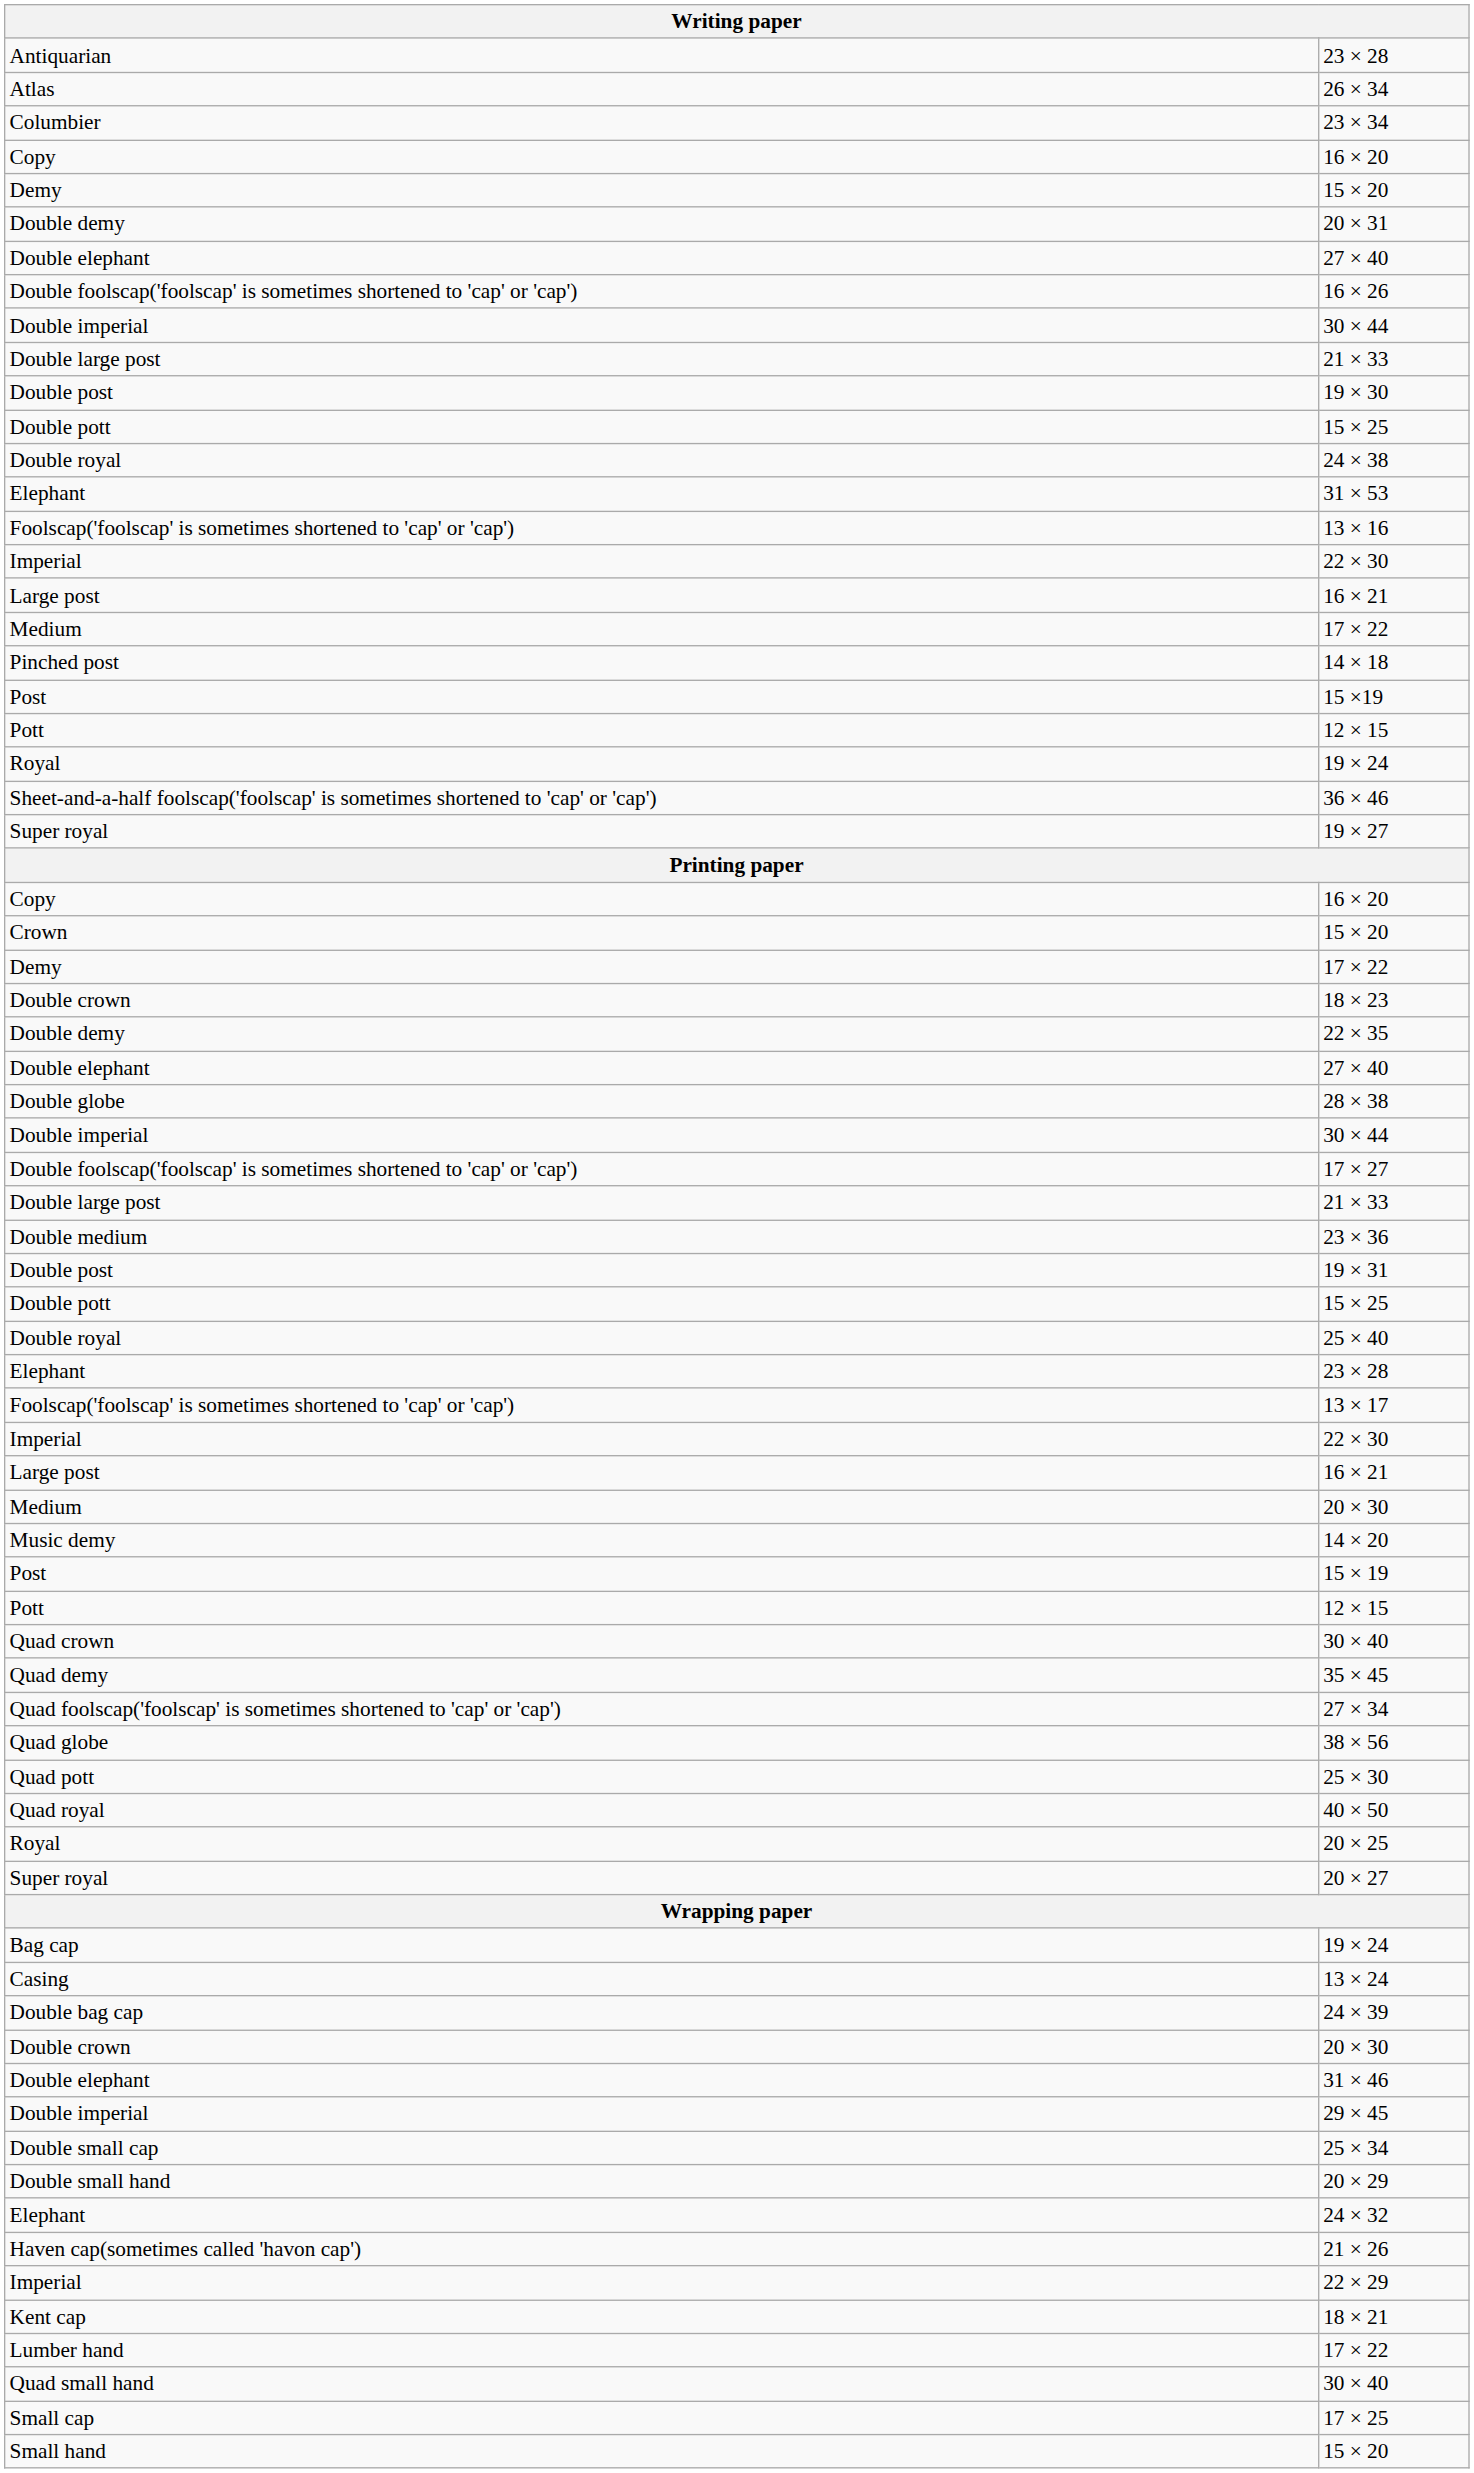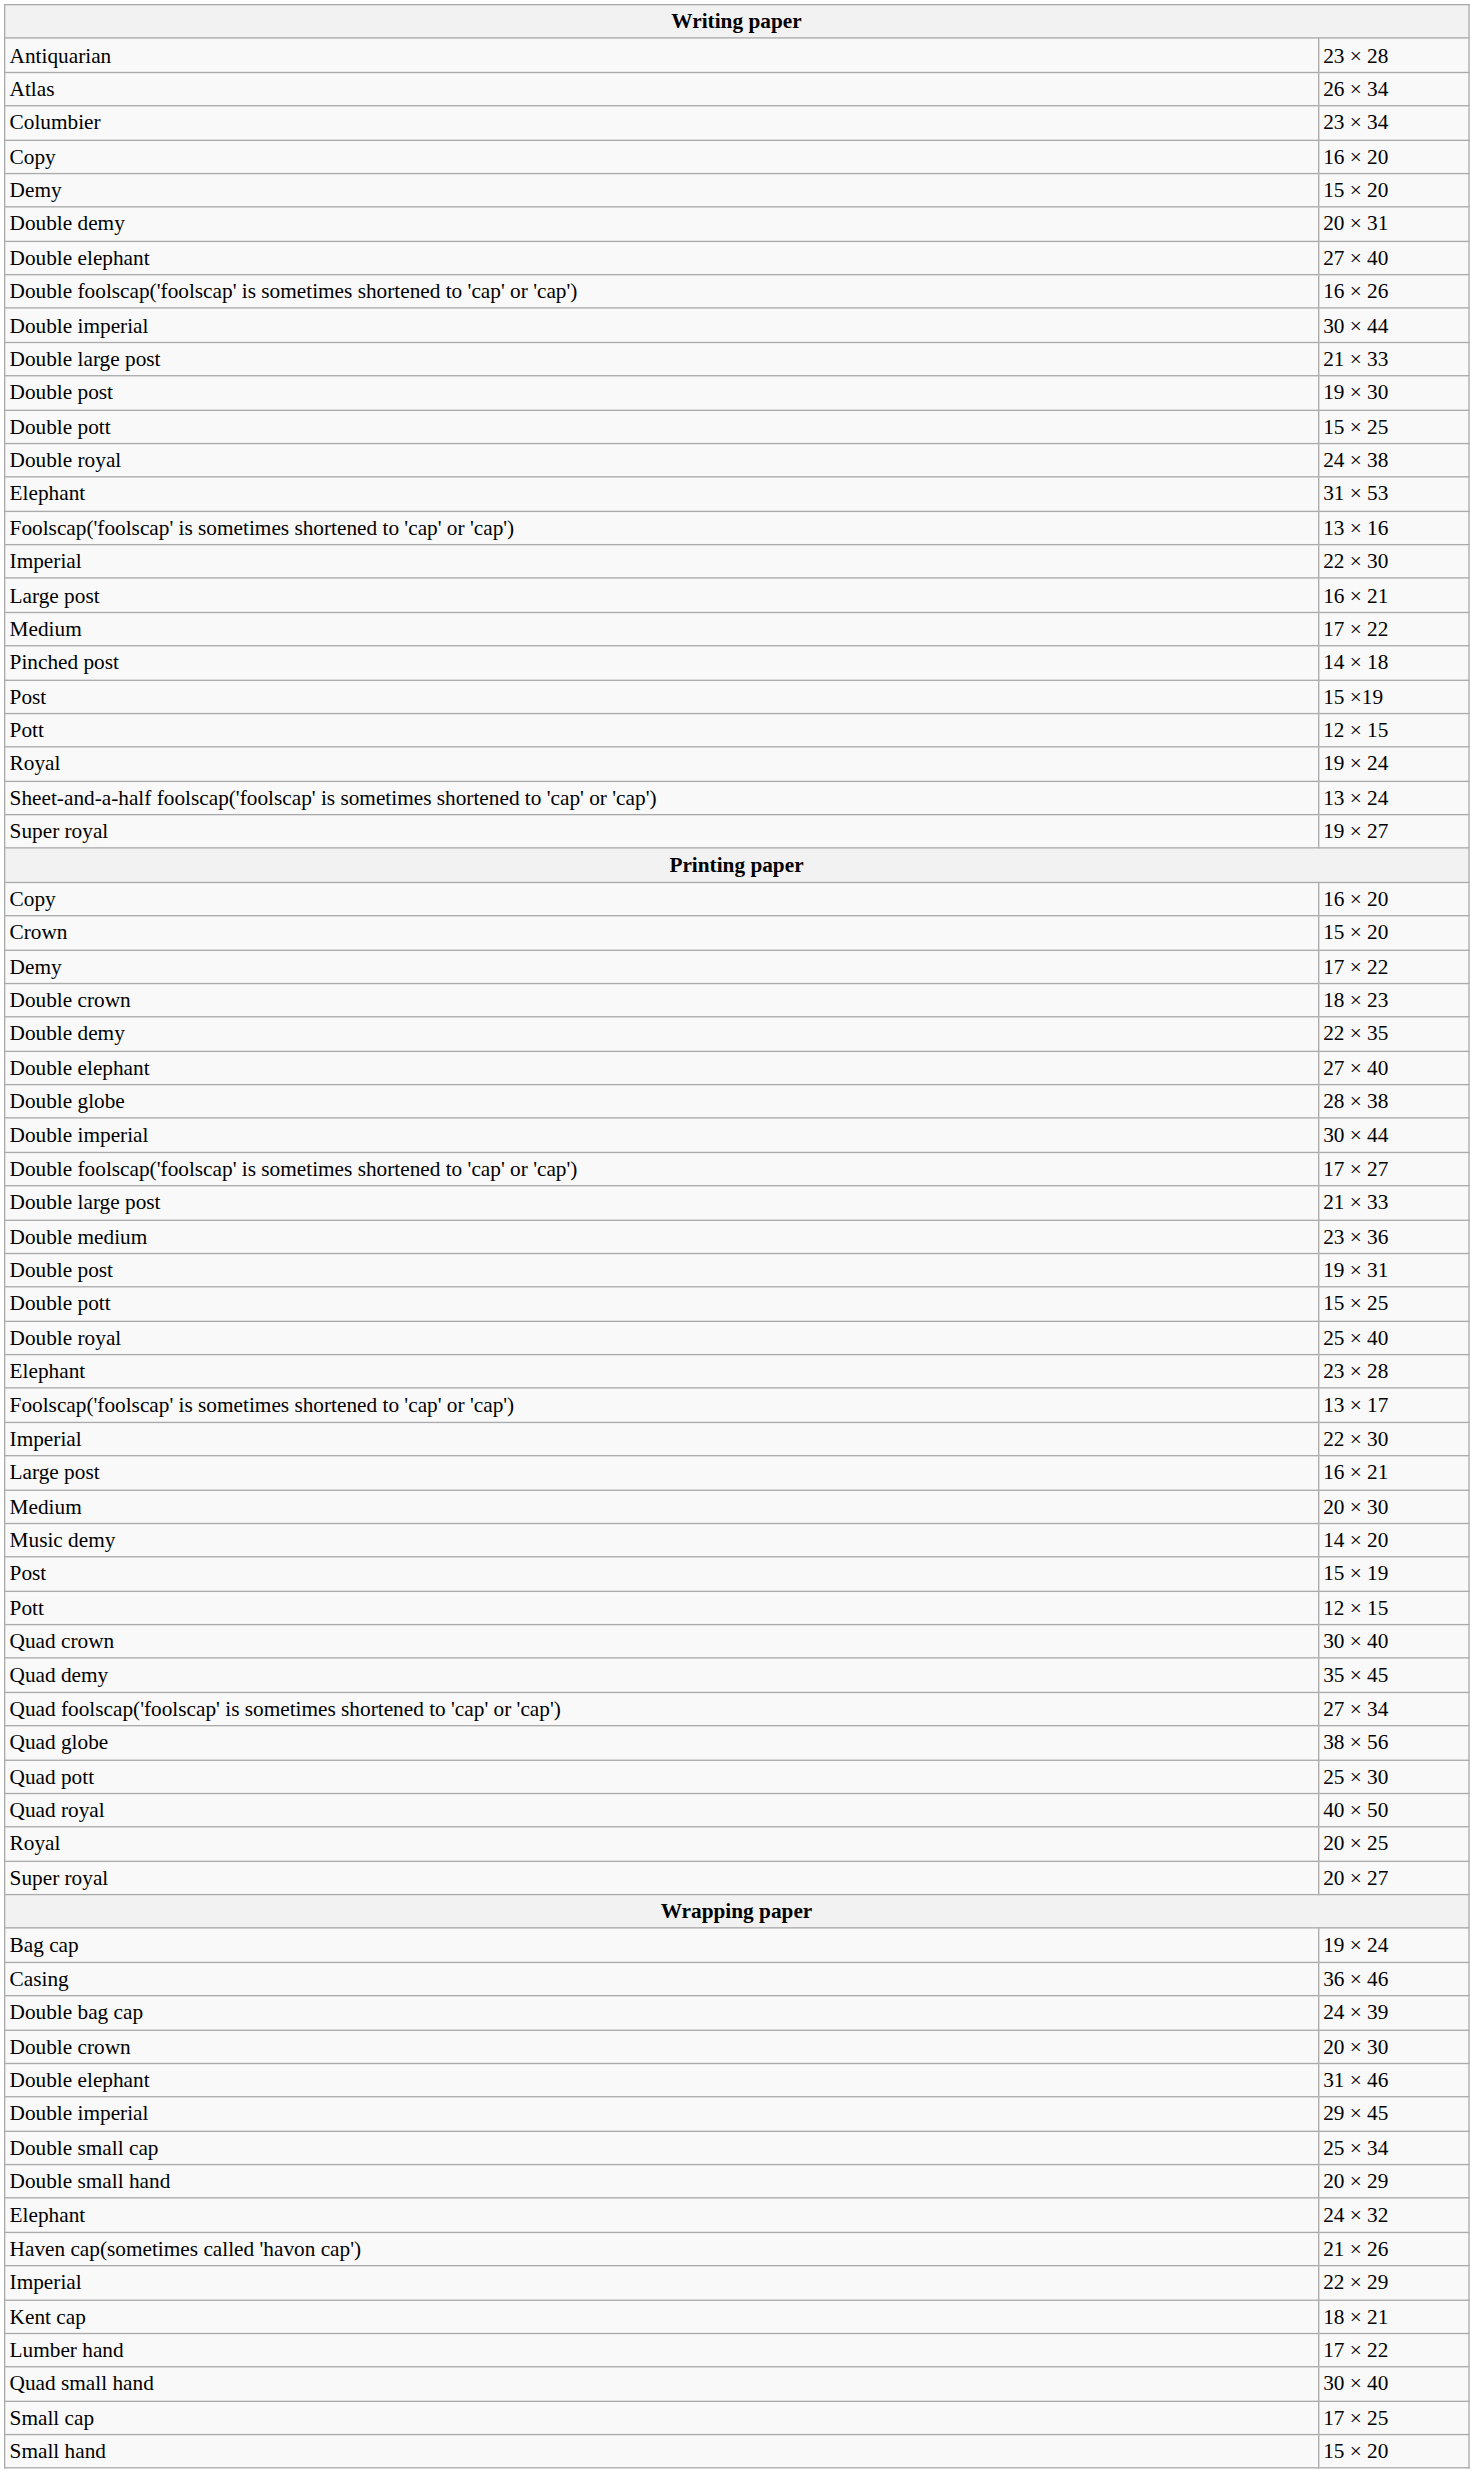(1356, 797) 36 × 46 -> (1356, 797) 13 × 24
(1356, 1978) 13 × 24 -> (1356, 1978) 36 × 46
